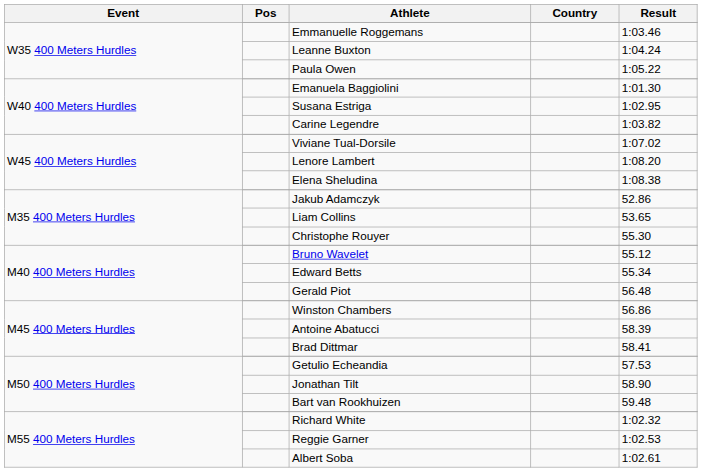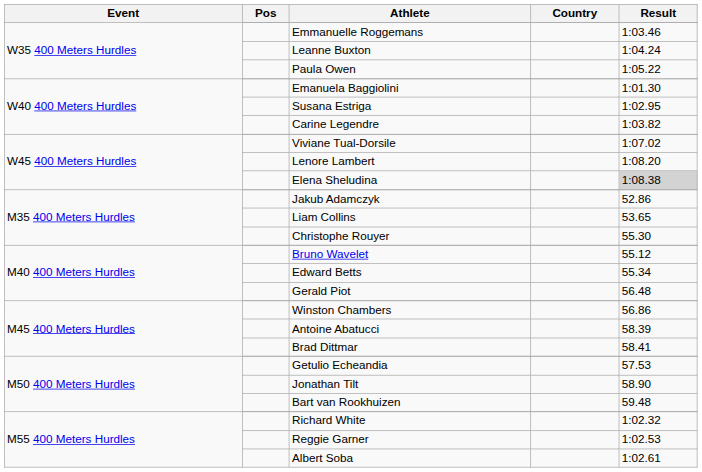(641, 180) no background -> (641, 180) lightgrey background
